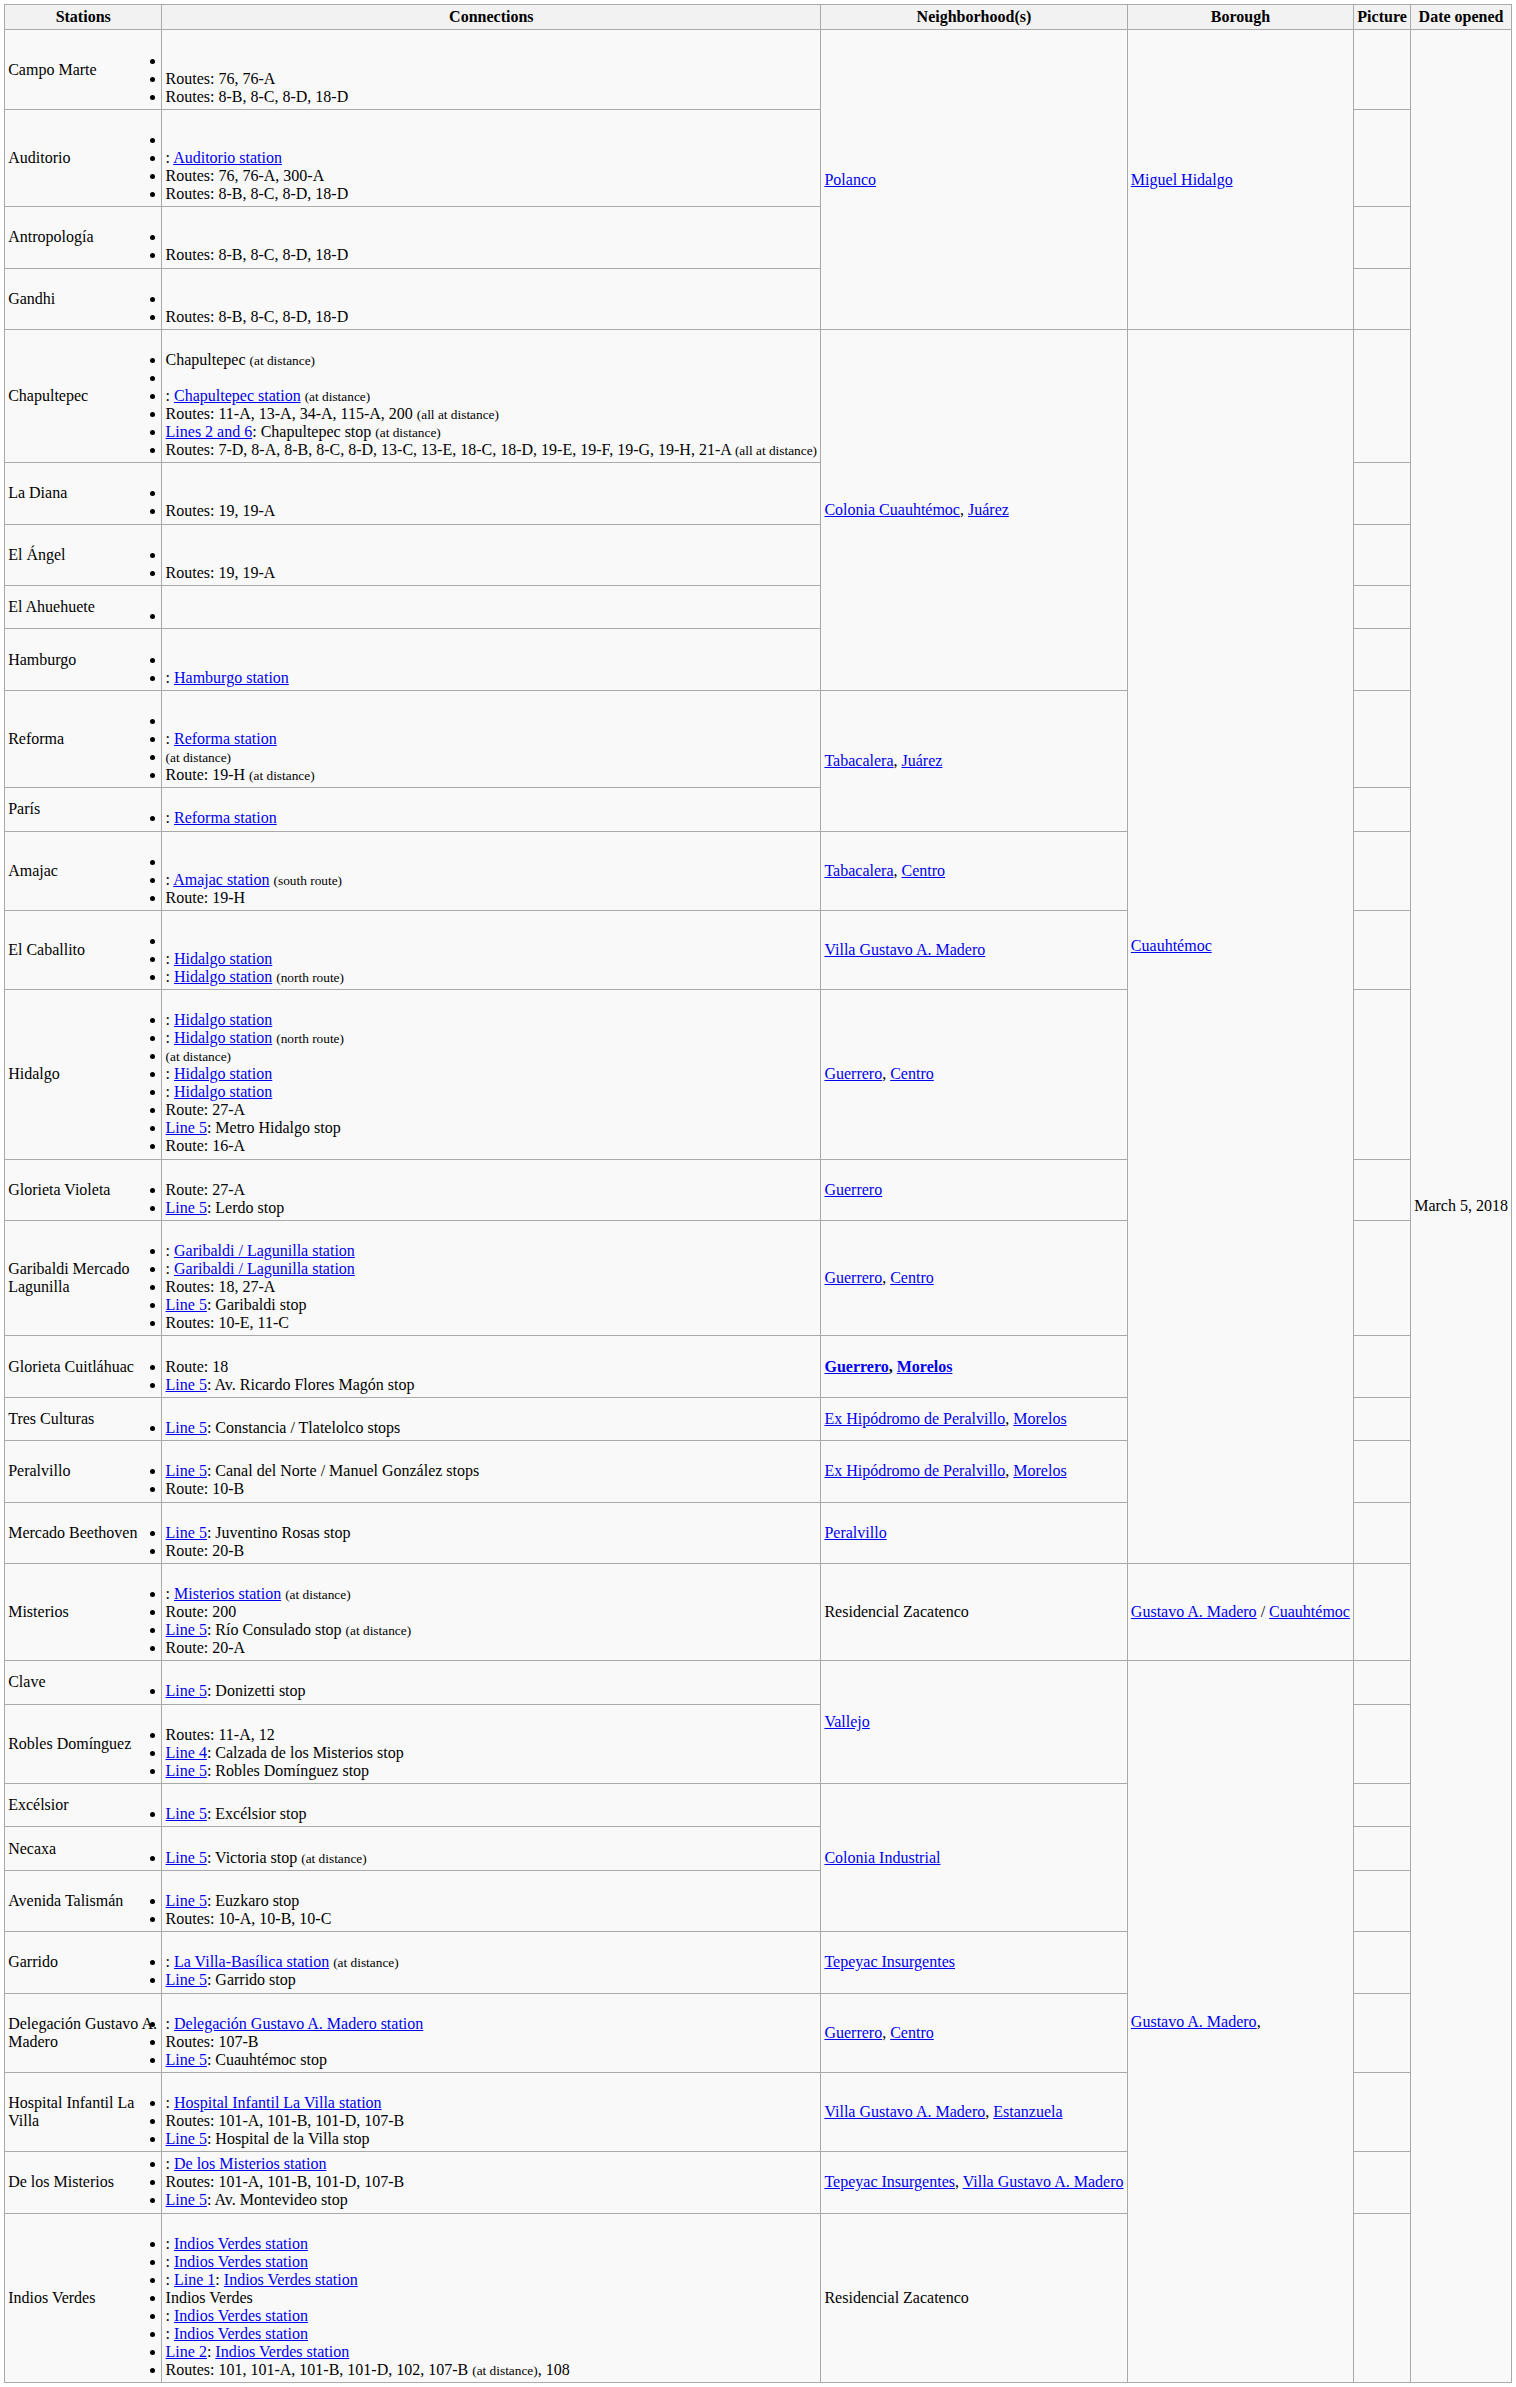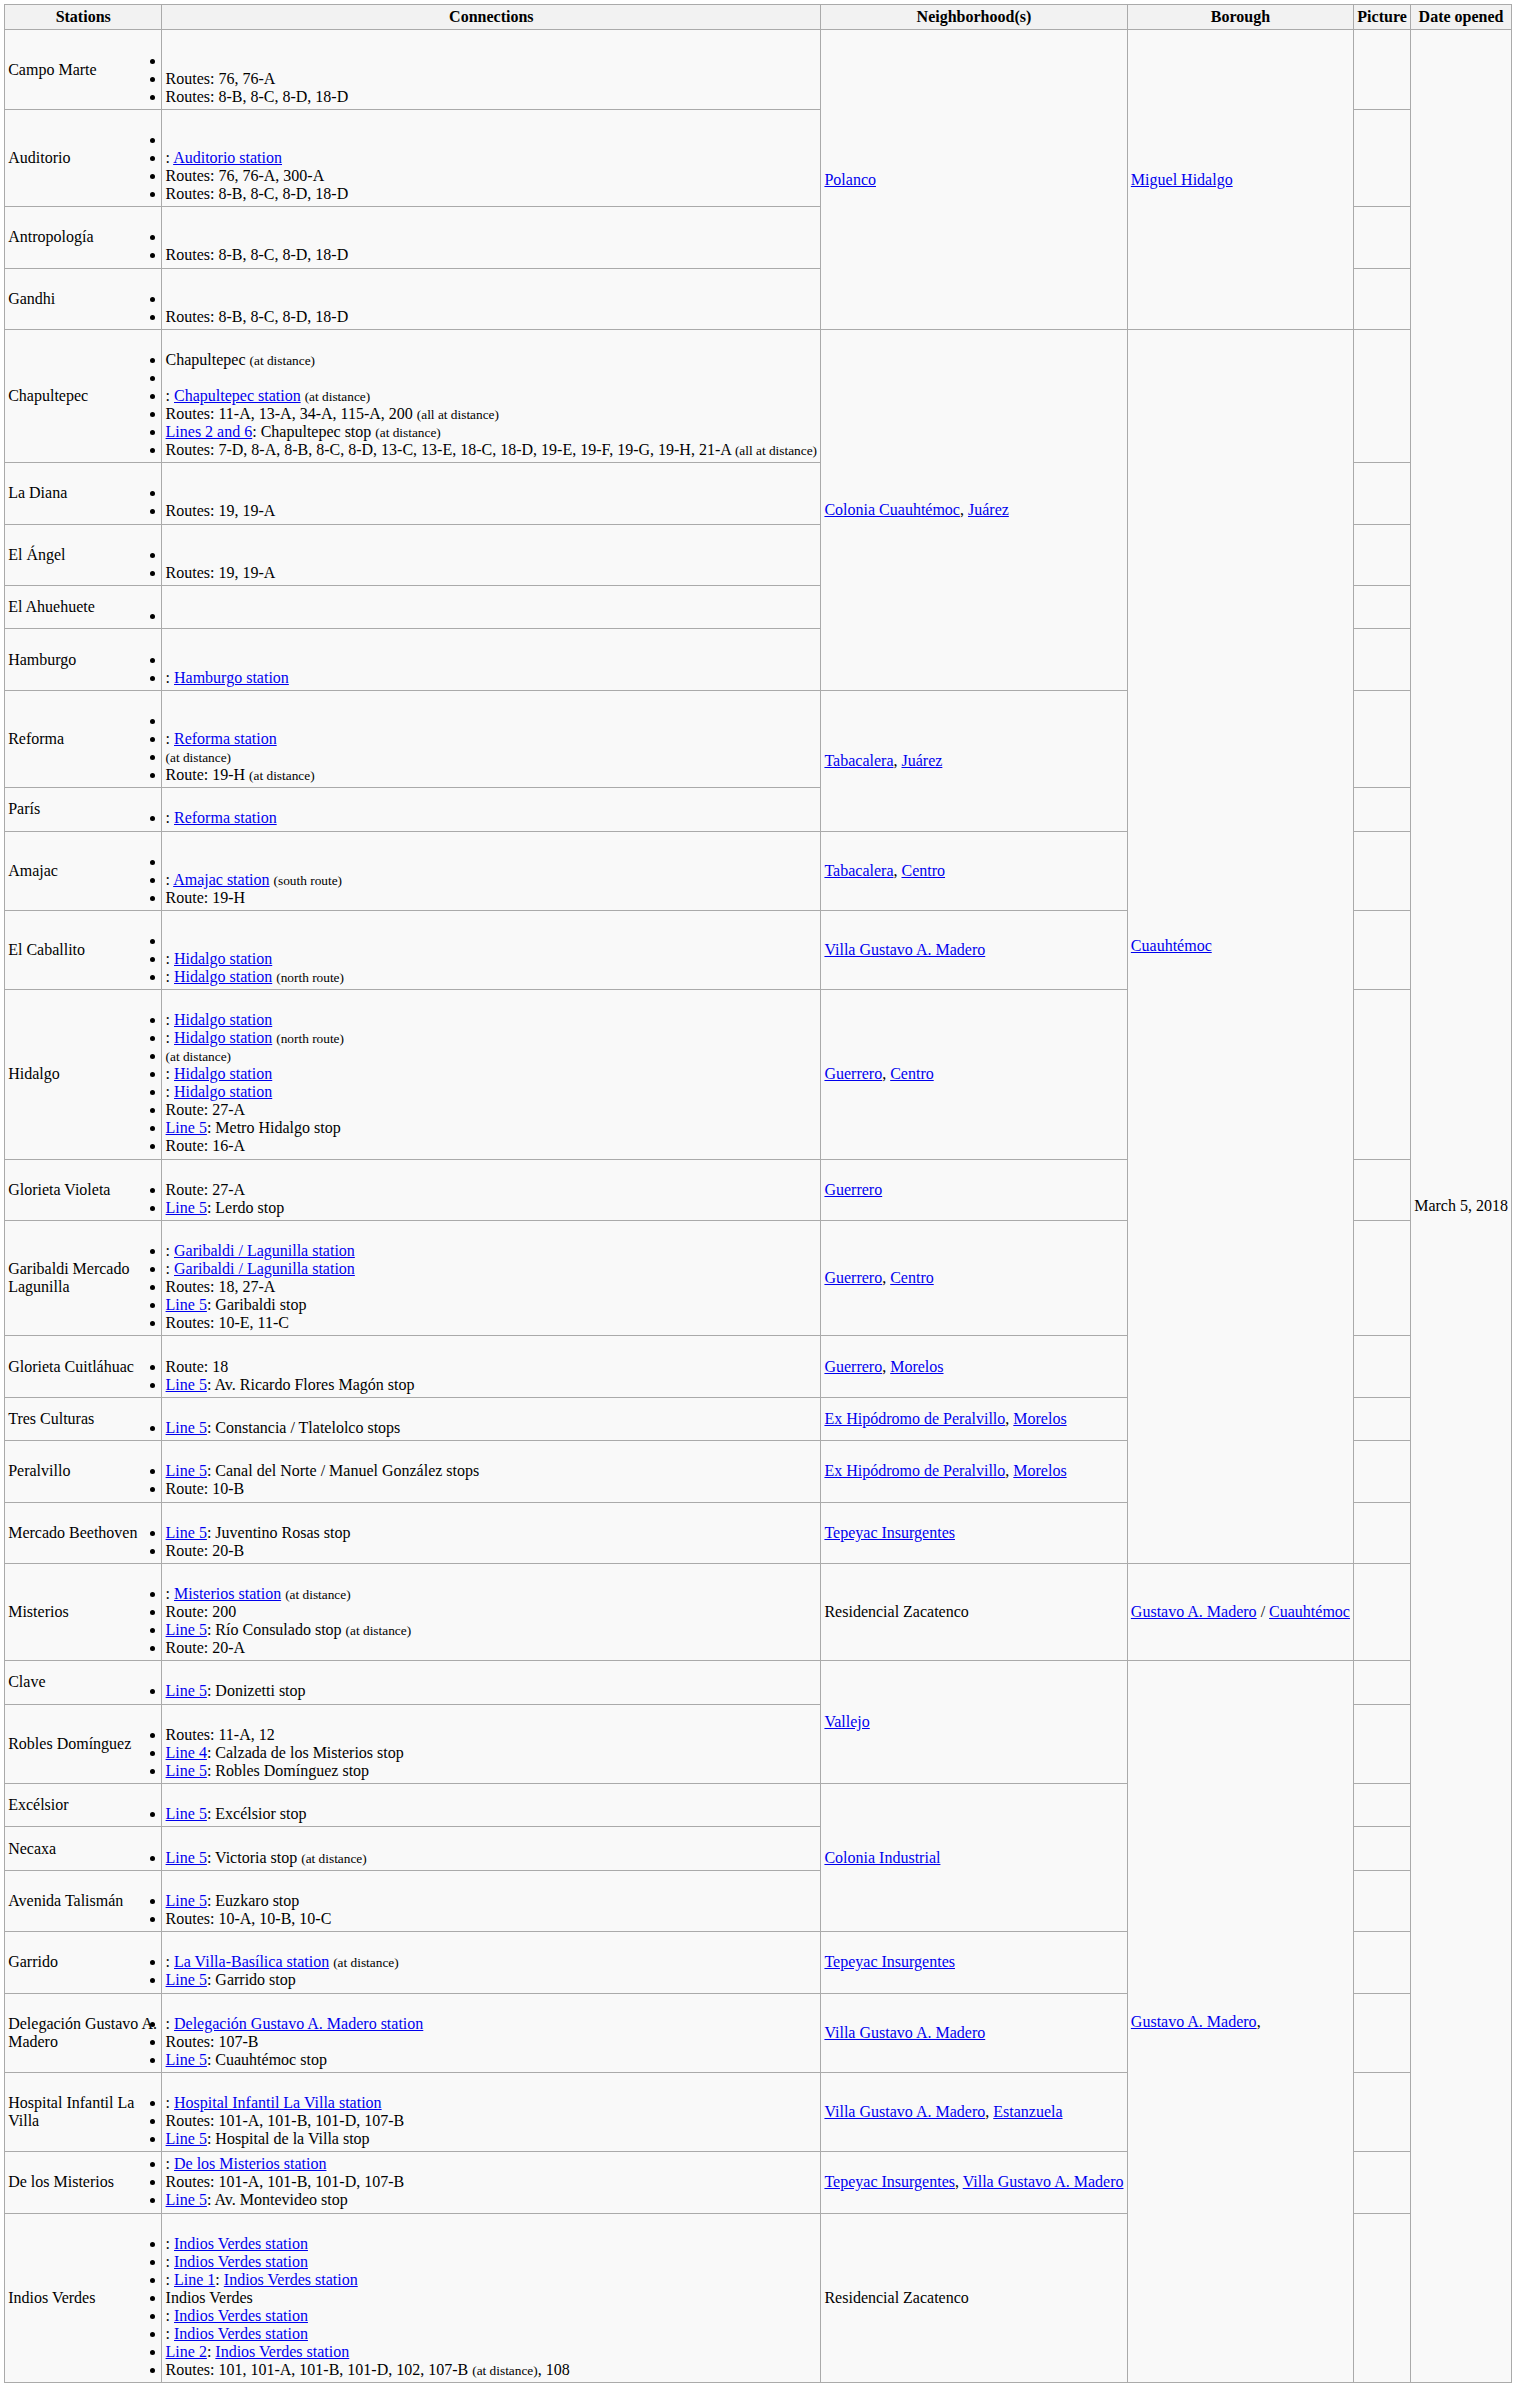(888, 1366) bold -> (884, 1366) normal
(856, 1532) Peralvillo -> (890, 1532) Tepeyac Insurgentes
(879, 2032) Guerrero, Centro -> (905, 2032) Villa Gustavo A. Madero
